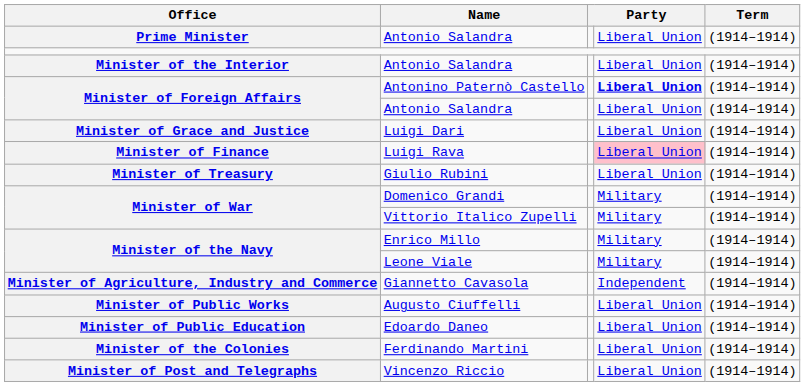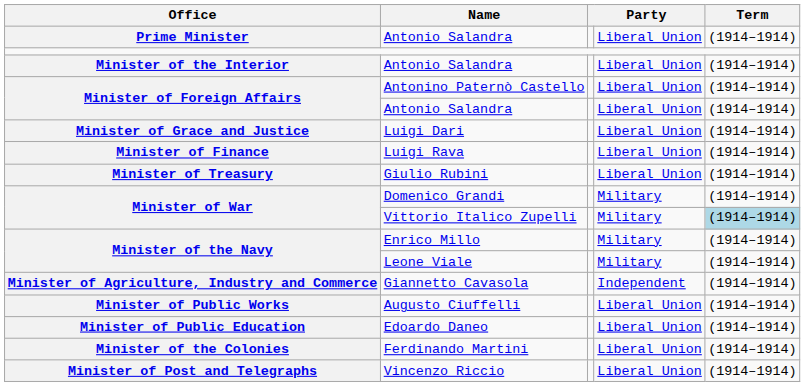(650, 87) bold -> (650, 87) normal
(650, 153) pink background -> (650, 153) no background
(752, 218) no background -> (752, 218) lightblue background
